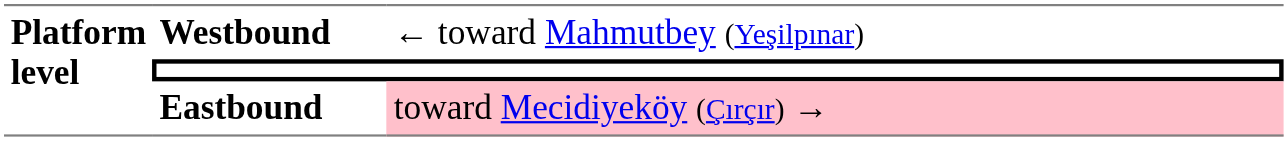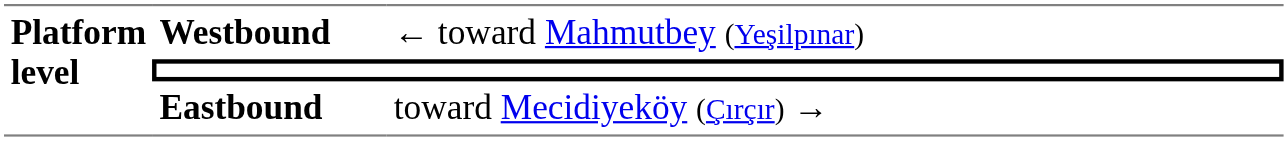(611, 107) pink background -> (611, 107) no background
